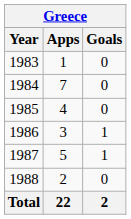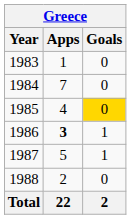(104, 109) no background -> (104, 109) gold background
(63, 132) normal -> (63, 132) bold
